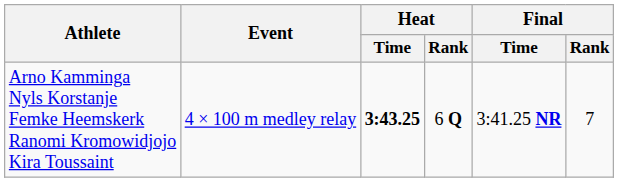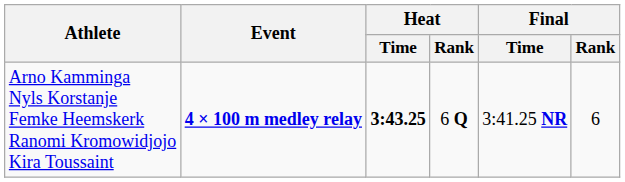(270, 120) normal -> (273, 120) bold
(590, 120) 7 -> (595, 120) 6
